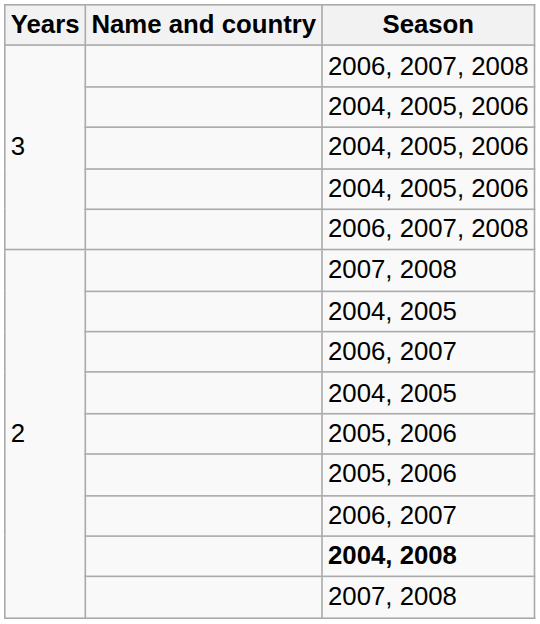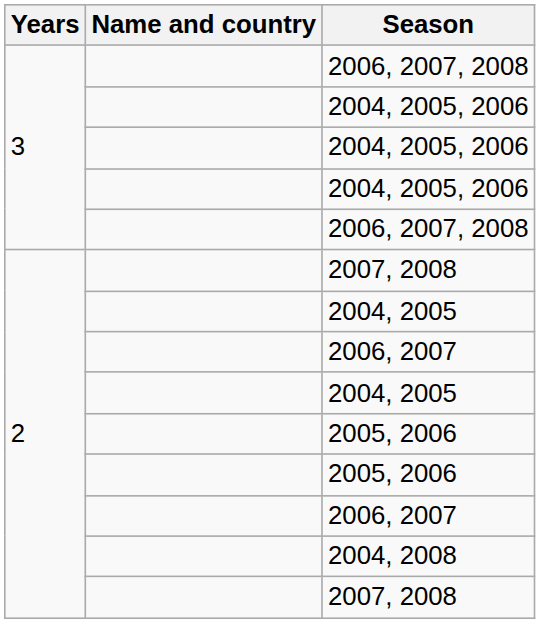(392, 556) bold -> (392, 556) normal
